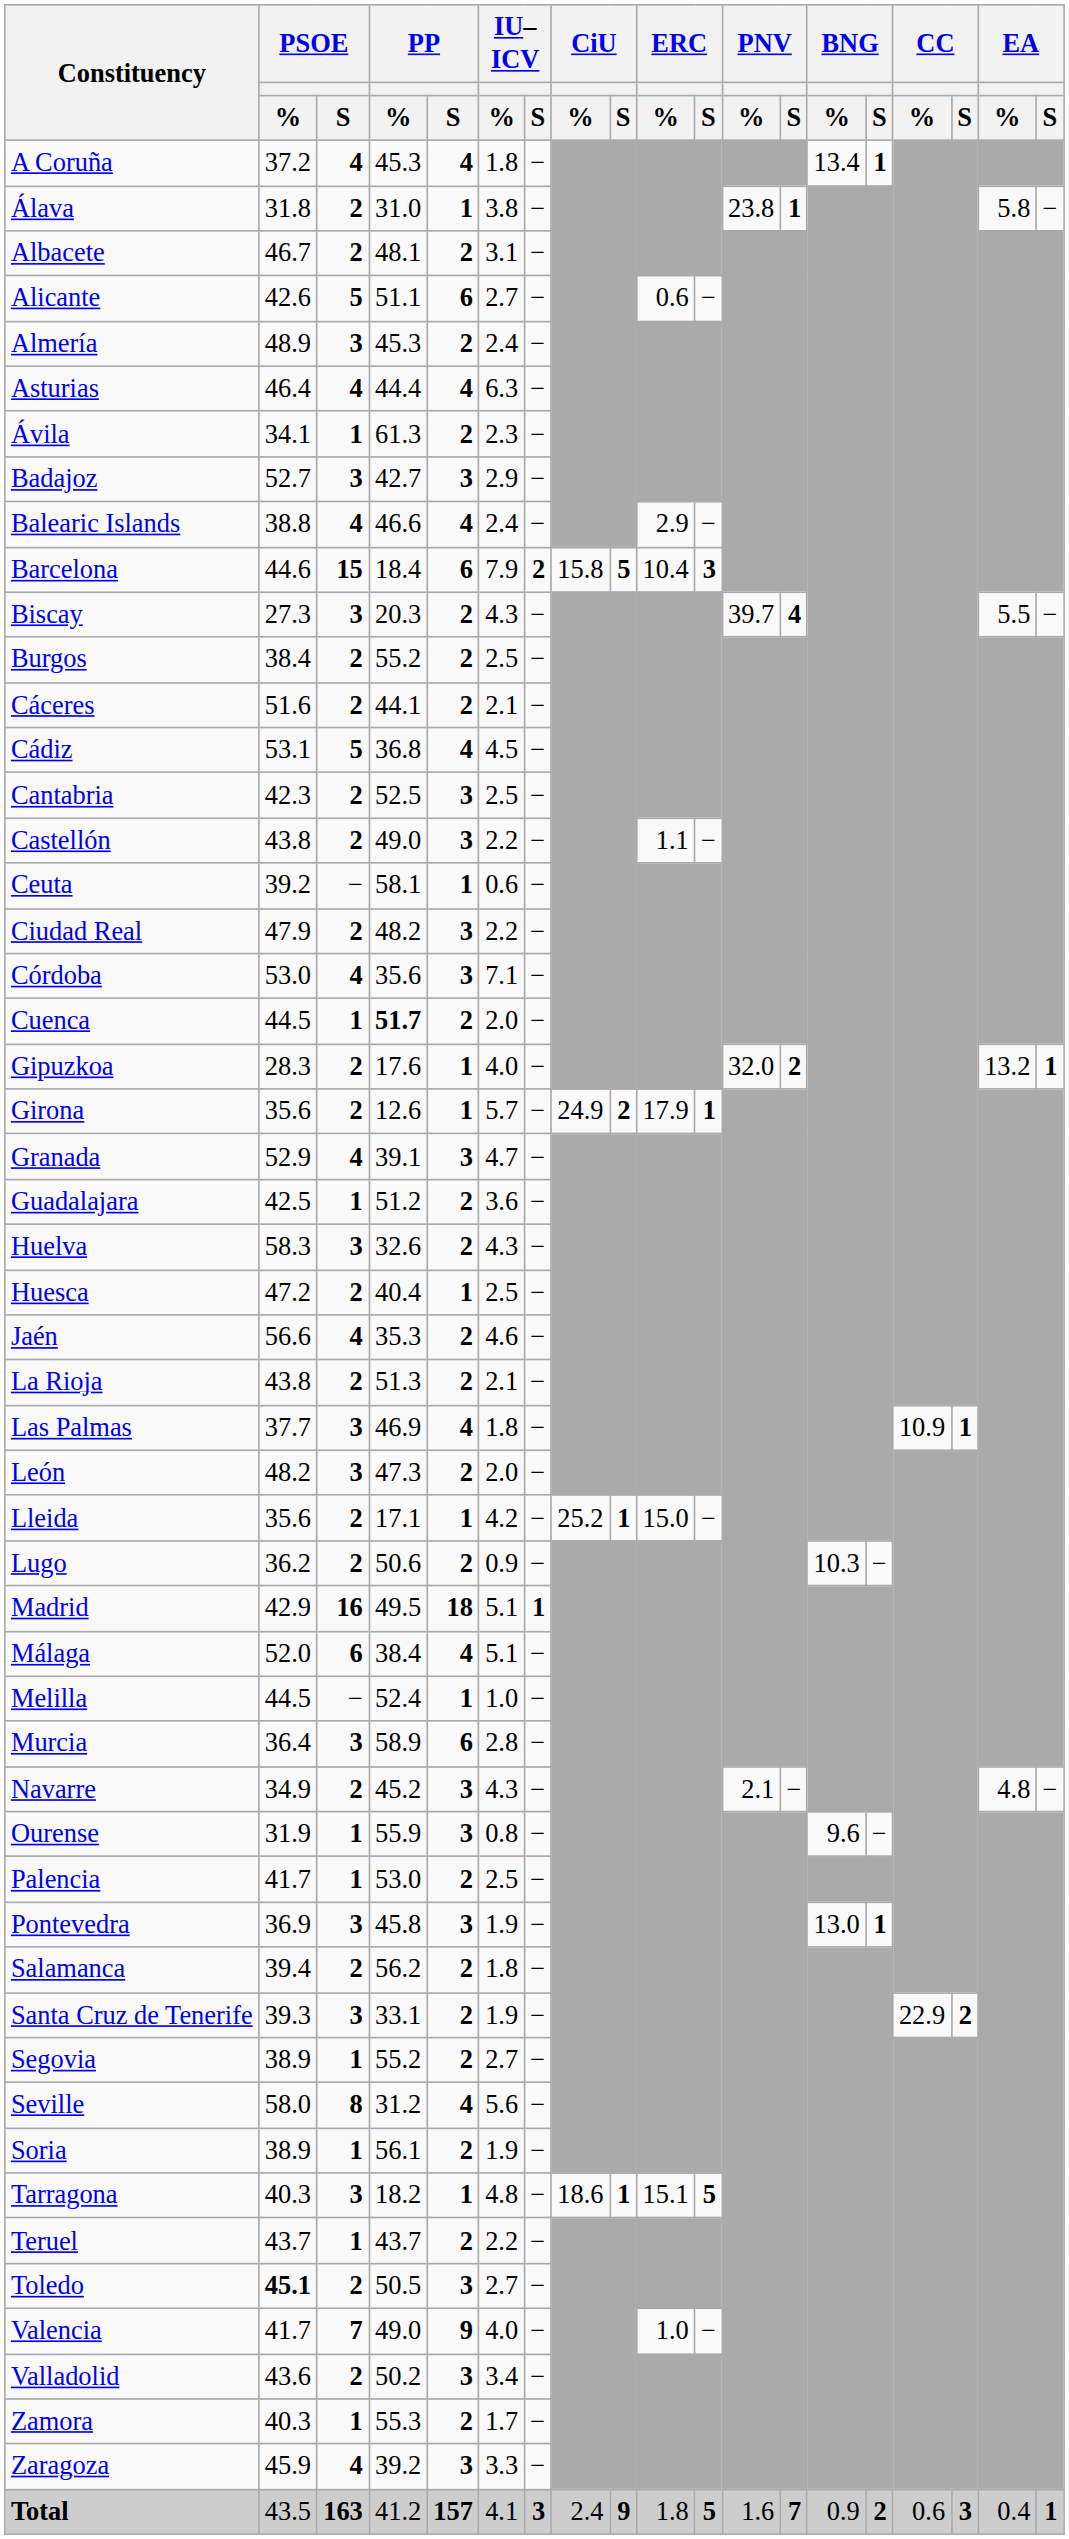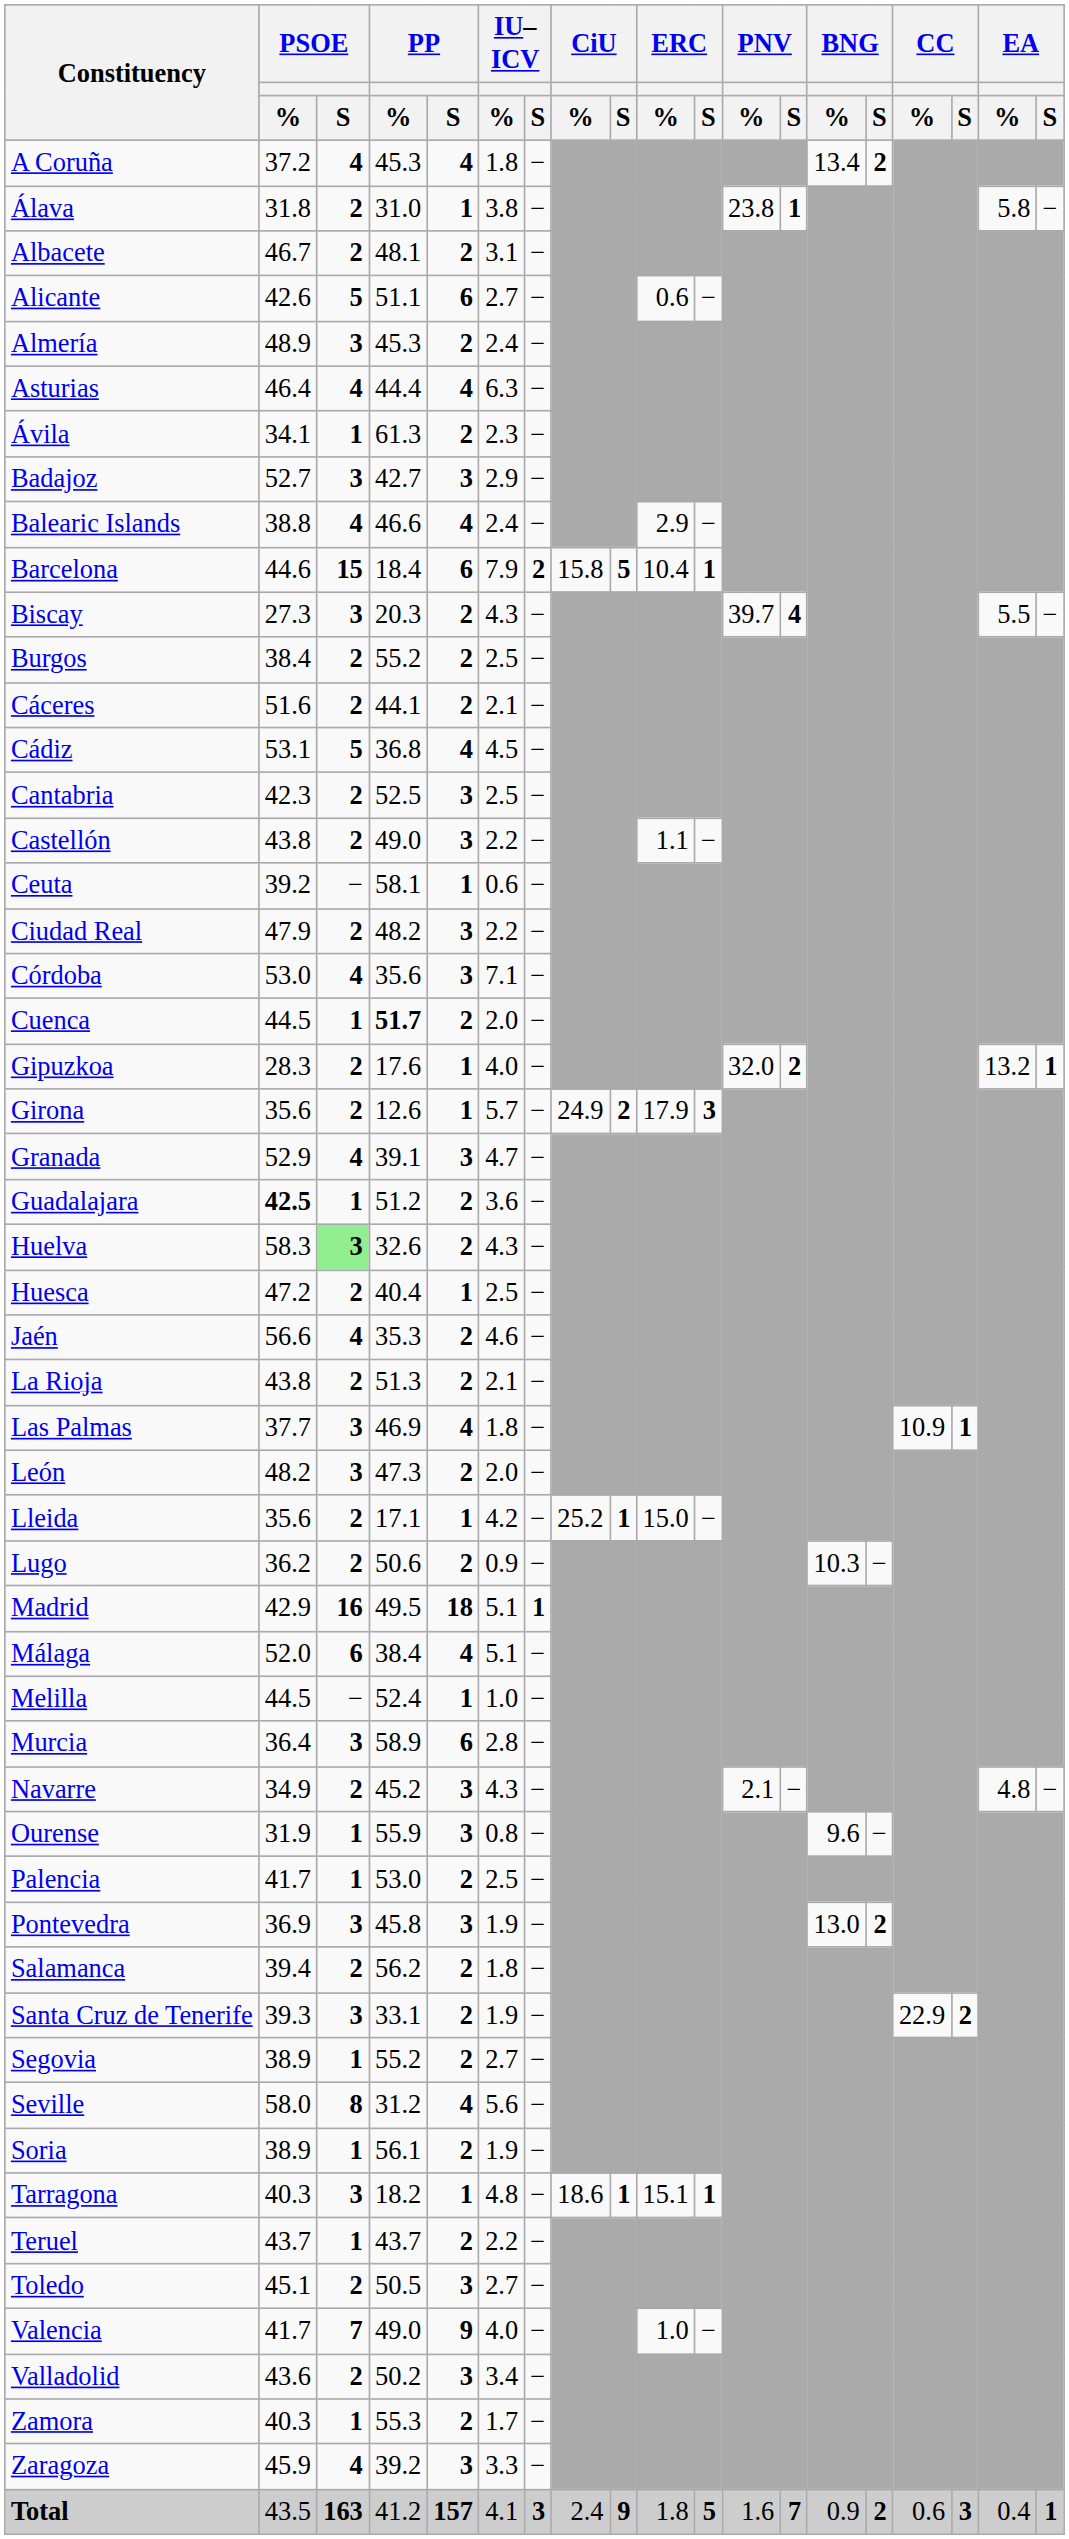(880, 162) 1 -> (880, 162) 2
(709, 569) 3 -> (709, 569) 1
(709, 1111) 1 -> (709, 1111) 3
(288, 1201) normal -> (288, 1201) bold
(356, 1246) no background -> (356, 1246) lightgreen background
(880, 1924) 1 -> (880, 1924) 2
(709, 2195) 5 -> (709, 2195) 1
(288, 2285) bold -> (288, 2285) normal
